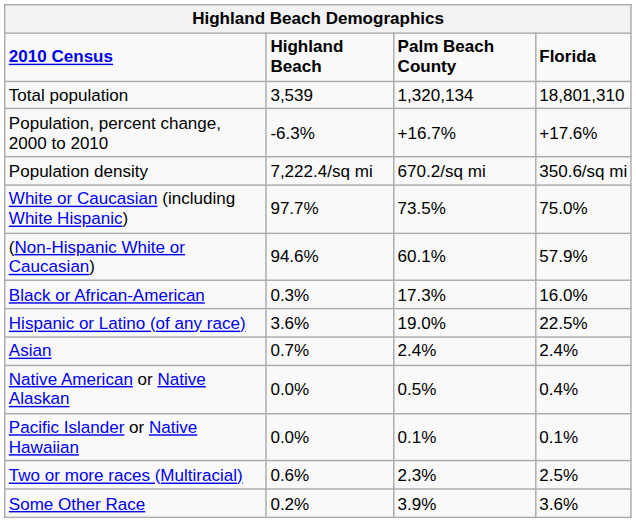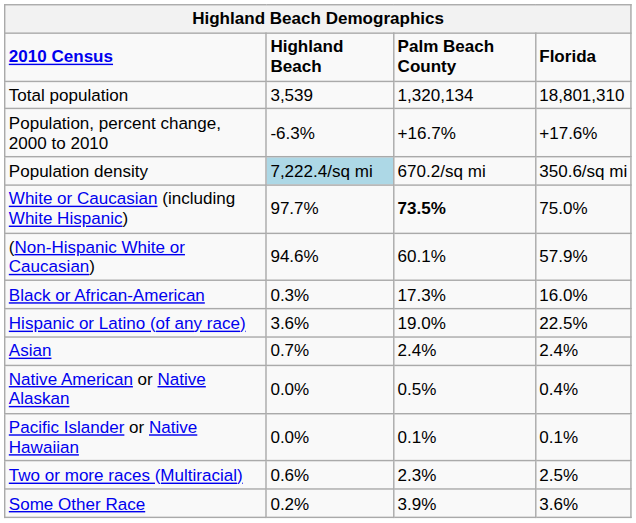(322, 171) no background -> (322, 171) lightblue background
(422, 209) normal -> (422, 209) bold
